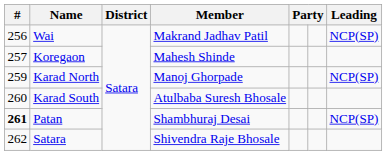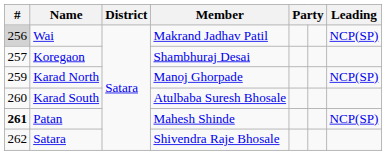(17, 35) no background -> (17, 35) lightgrey background
(194, 56) Mahesh Shinde -> (202, 56) Shambhuraj Desai
(202, 118) Shambhuraj Desai -> (194, 118) Mahesh Shinde
